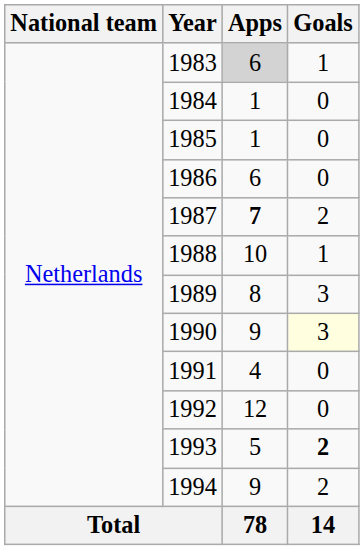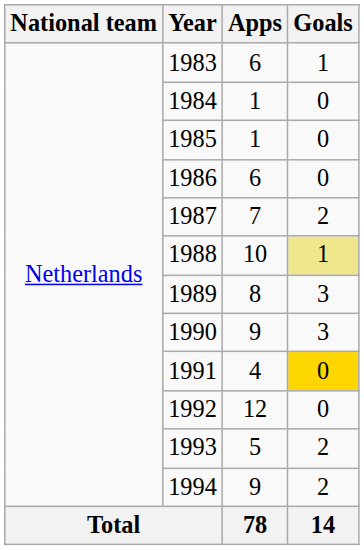(255, 62) lightgrey background -> (255, 62) no background
(255, 216) bold -> (255, 216) normal
(323, 255) no background -> (323, 255) khaki background
(323, 332) lightyellow background -> (323, 332) no background
(323, 370) no background -> (323, 370) gold background
(323, 448) bold -> (323, 448) normal
